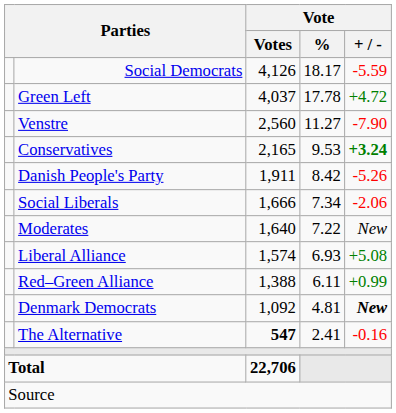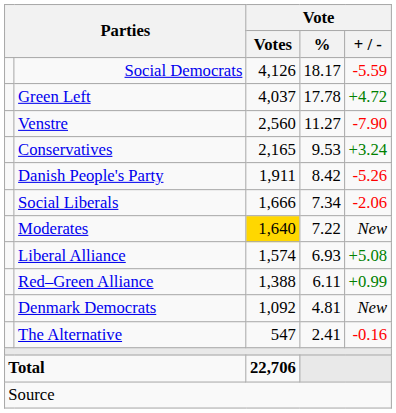(368, 149) bold -> (368, 149) normal
(277, 228) no background -> (277, 228) gold background
(372, 307) bold -> (372, 307) normal
(283, 334) bold -> (283, 334) normal
